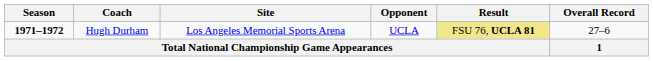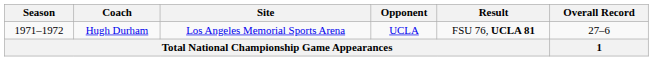(39, 30) bold -> (39, 30) normal
(494, 30) khaki background -> (494, 30) no background
